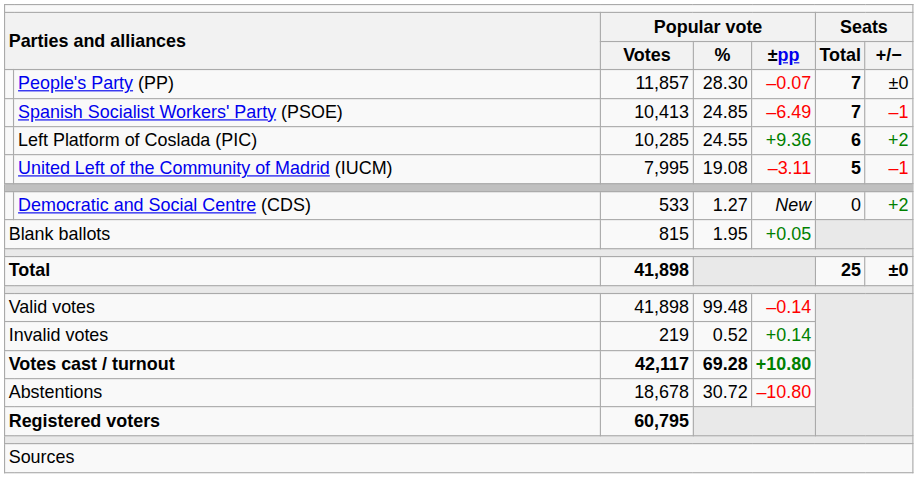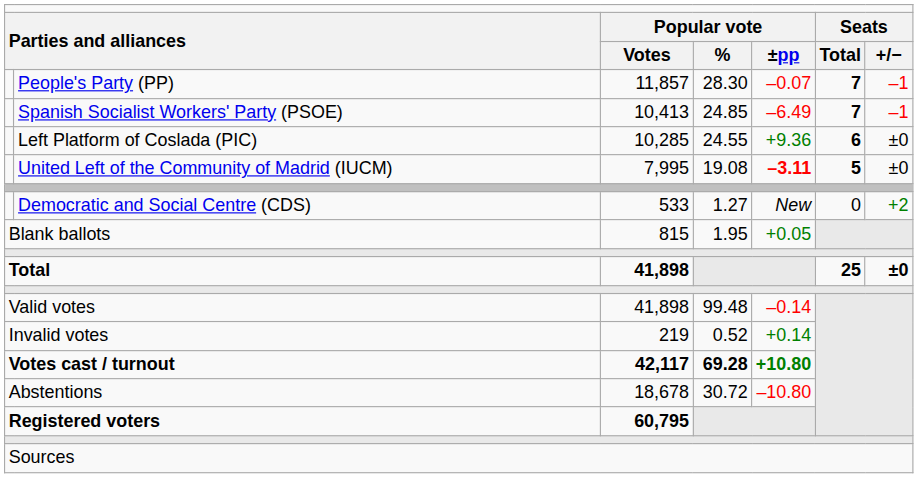(898, 83) ±0 -> (898, 83) –1
(898, 140) +2 -> (898, 140) ±0
(789, 169) normal -> (789, 169) bold
(898, 169) –1 -> (898, 169) ±0
